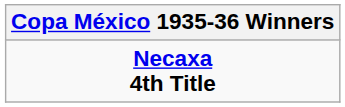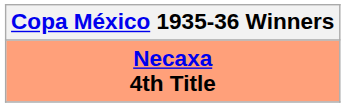(173, 70) no background -> (173, 70) lightsalmon background
